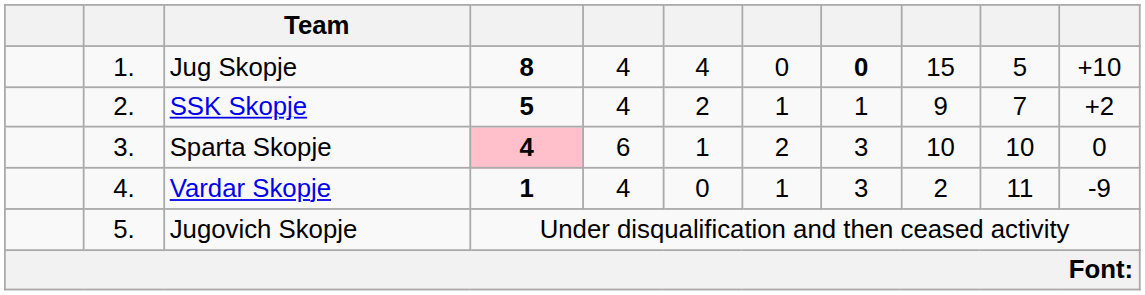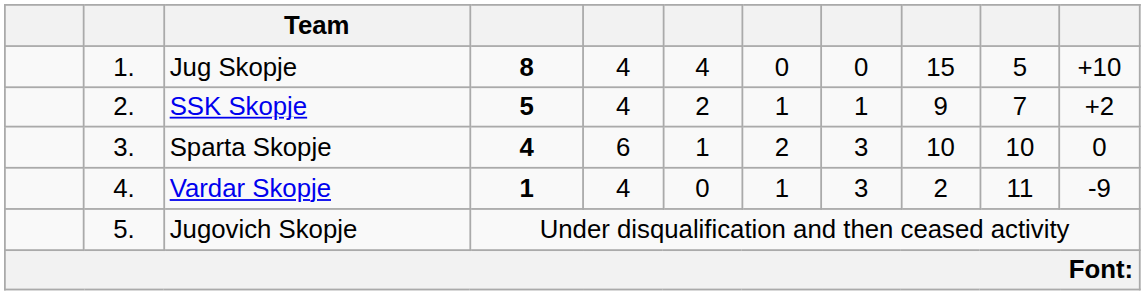(861, 66) bold -> (861, 66) normal
(527, 148) pink background -> (527, 148) no background
